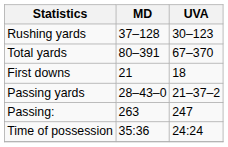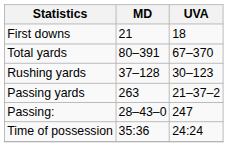rows swapped: (39, 73) <-> (47, 34)
(143, 92) 28–43–0 -> (129, 92) 263
(129, 112) 263 -> (143, 112) 28–43–0
